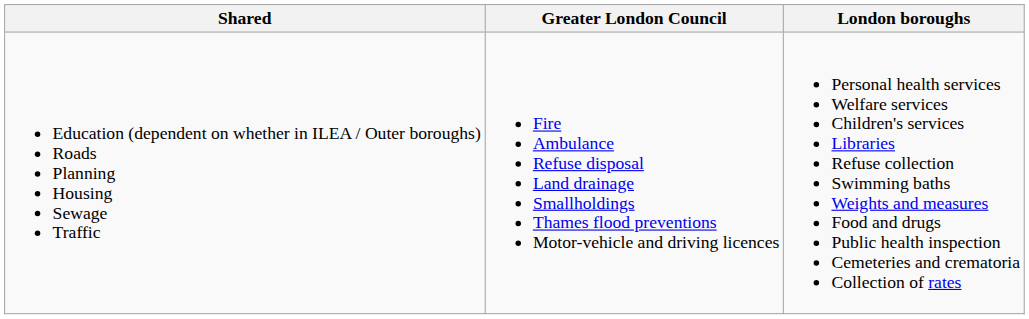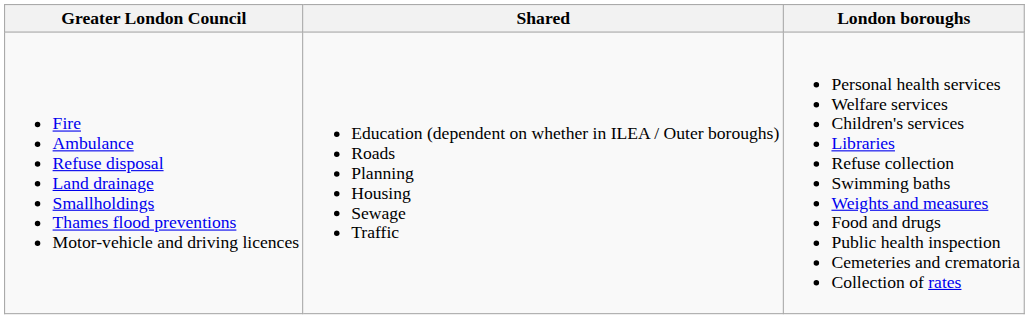columns swapped: (634, 18) <-> (245, 18)
